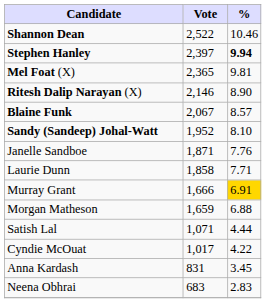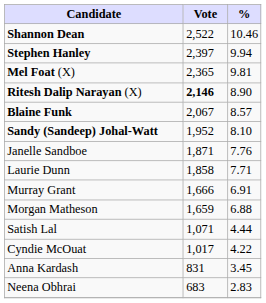(241, 53) bold -> (241, 53) normal
(200, 92) normal -> (200, 92) bold
(241, 190) gold background -> (241, 190) no background
